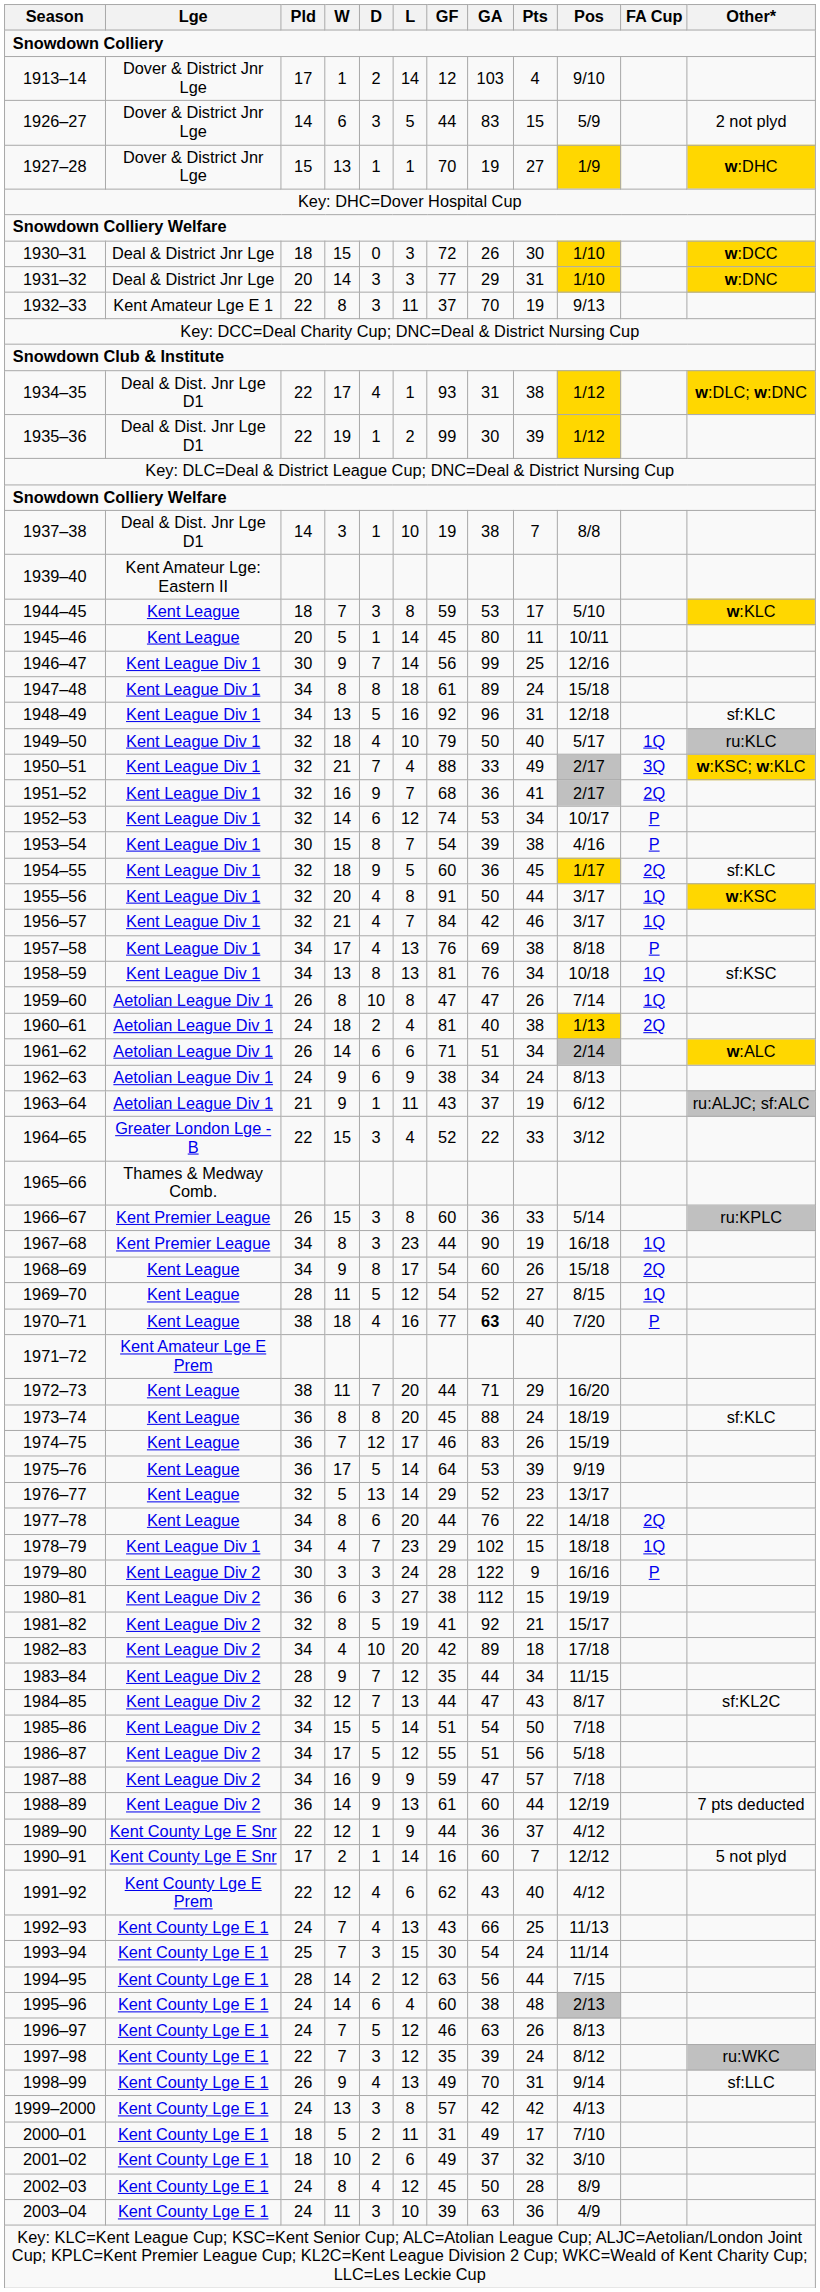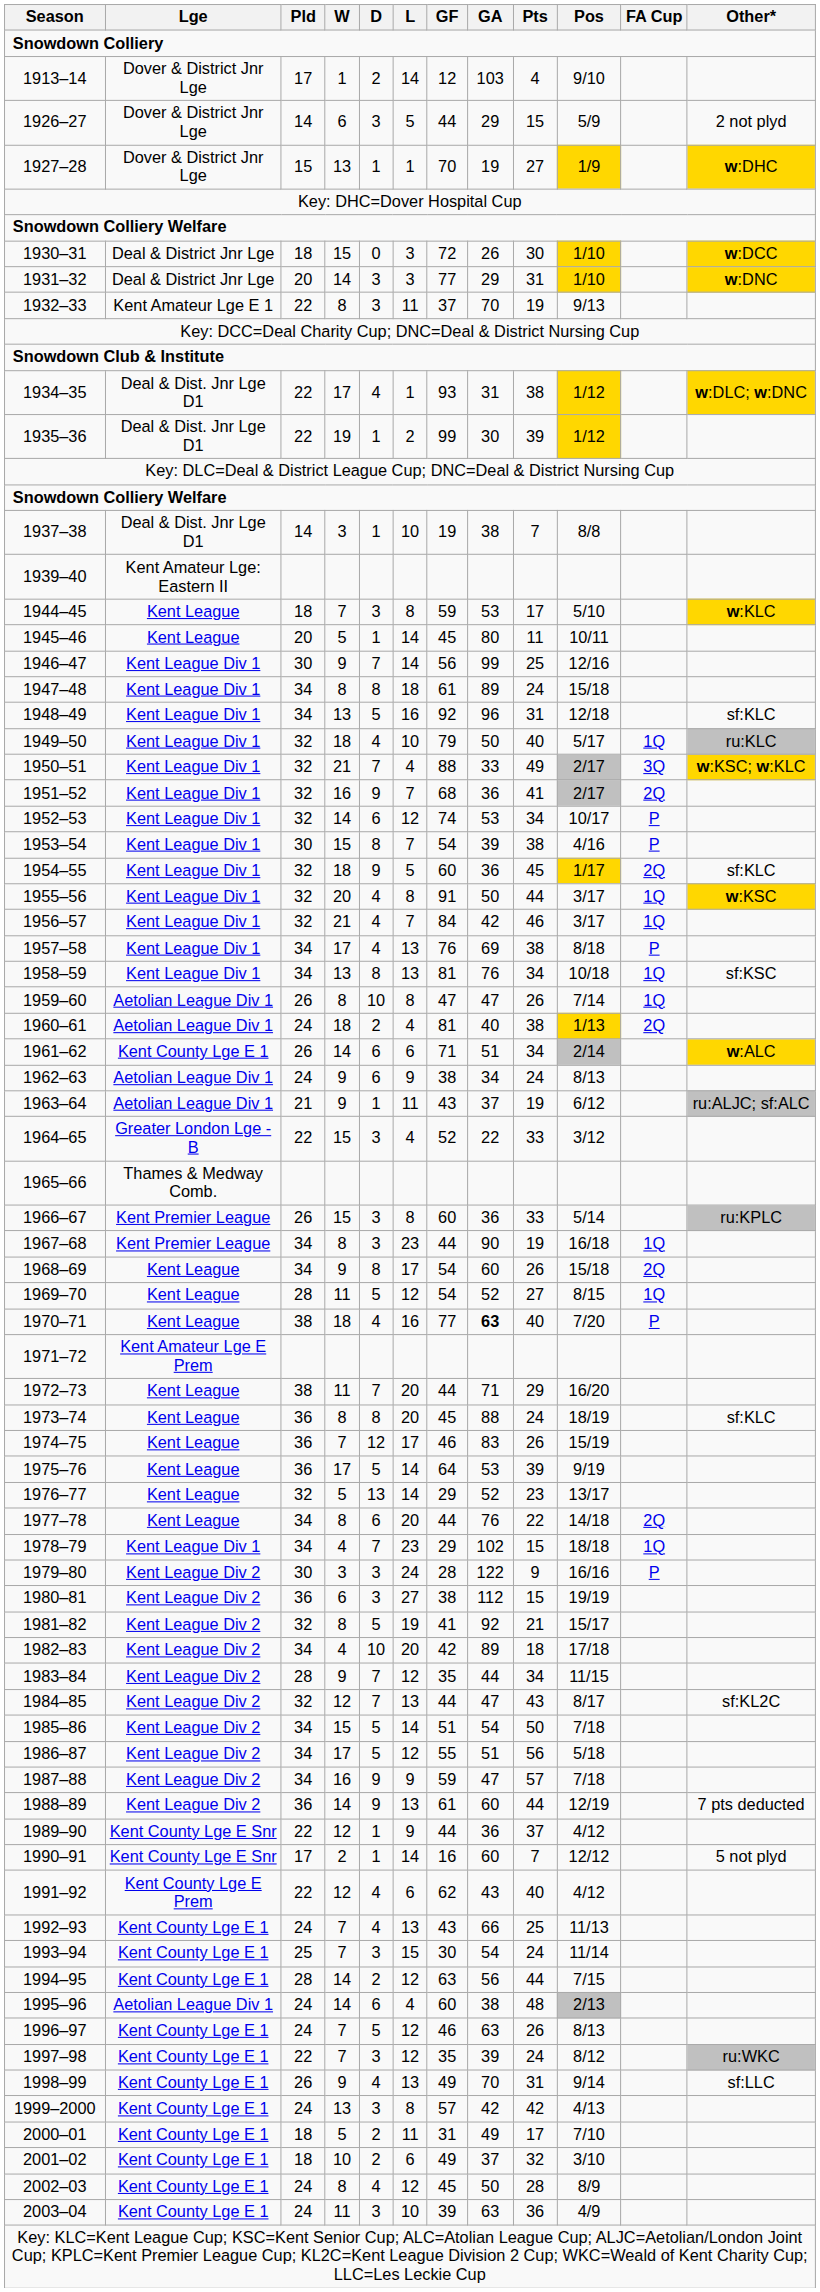(490, 122) 83 -> (490, 122) 29
(193, 1051) Aetolian League Div 1 -> (193, 1051) Kent County Lge E 1
(193, 2005) Kent County Lge E 1 -> (193, 2005) Aetolian League Div 1
